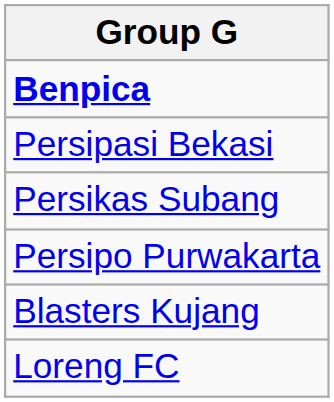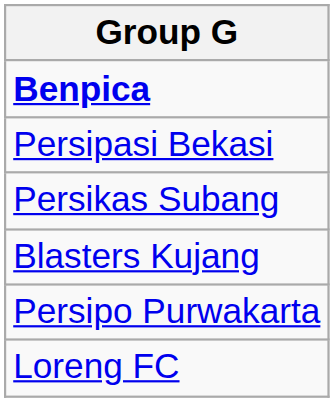(167, 255) Persipo Purwakarta -> (136, 255) Blasters Kujang
(136, 311) Blasters Kujang -> (167, 311) Persipo Purwakarta
